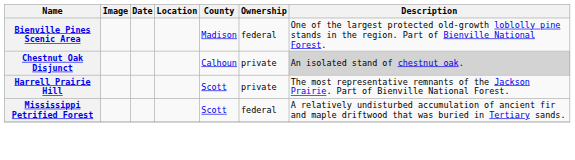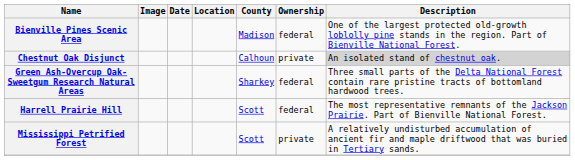+ row: (71, 82)
(259, 87) private -> (296, 110) federal
(259, 110) federal -> (296, 139) private
